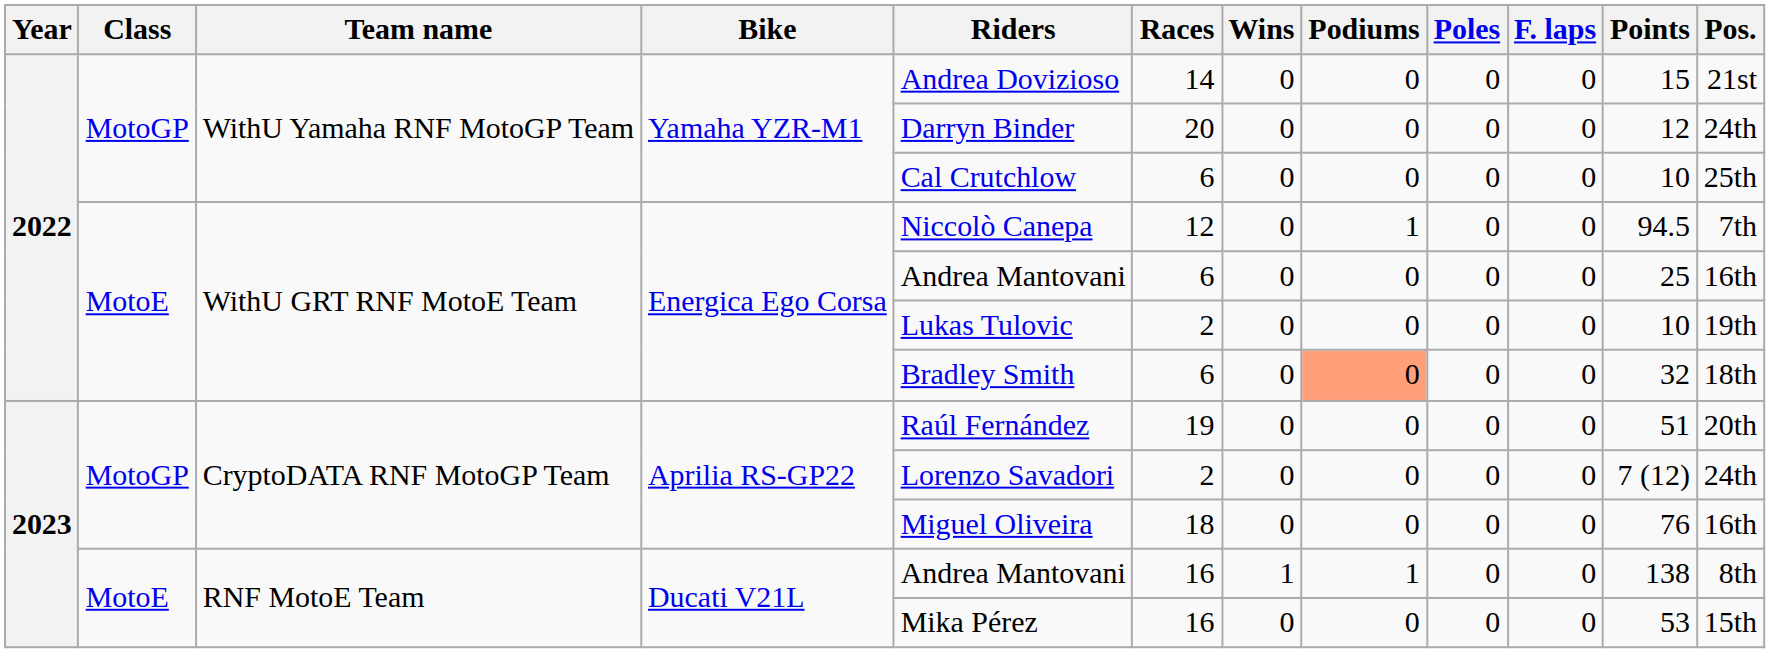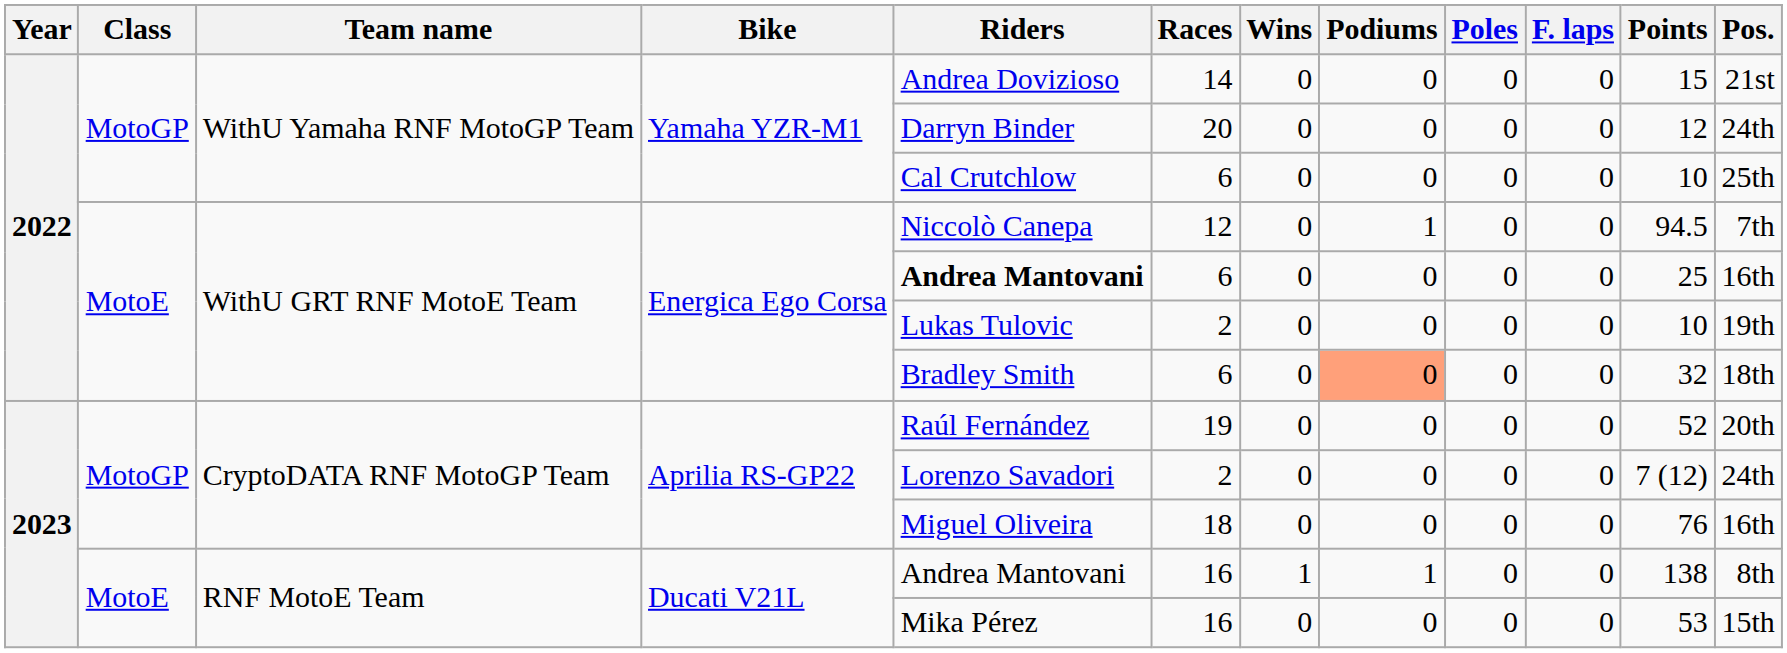(1013, 276) normal -> (1022, 276) bold
(1675, 424) 51 -> (1693, 424) 52
